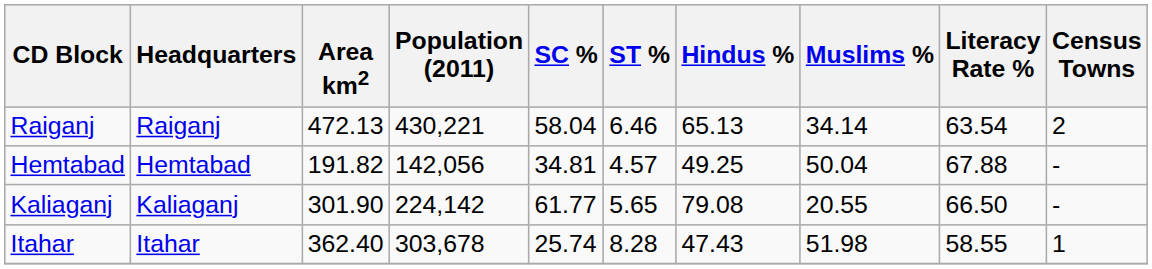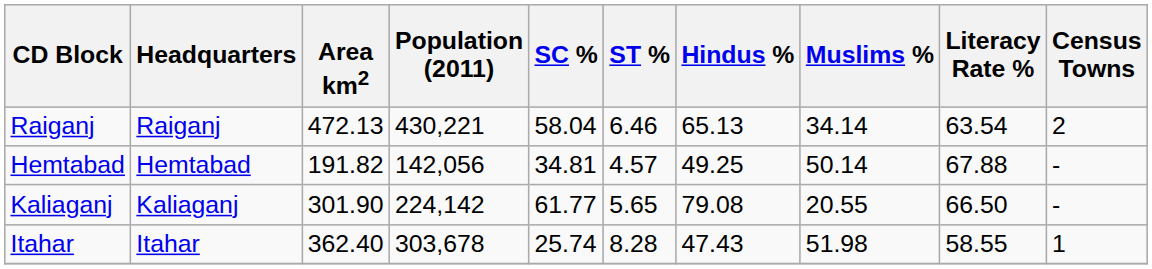(837, 165) 50.04 -> (837, 165) 50.14
